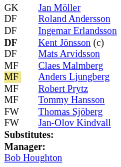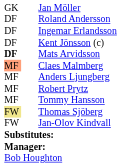(11, 42) bold -> (11, 42) normal
(11, 54) normal -> (11, 54) bold
(11, 65) no background -> (11, 65) lightsalmon background
(11, 77) khaki background -> (11, 77) no background
(12, 111) no background -> (12, 111) khaki background
